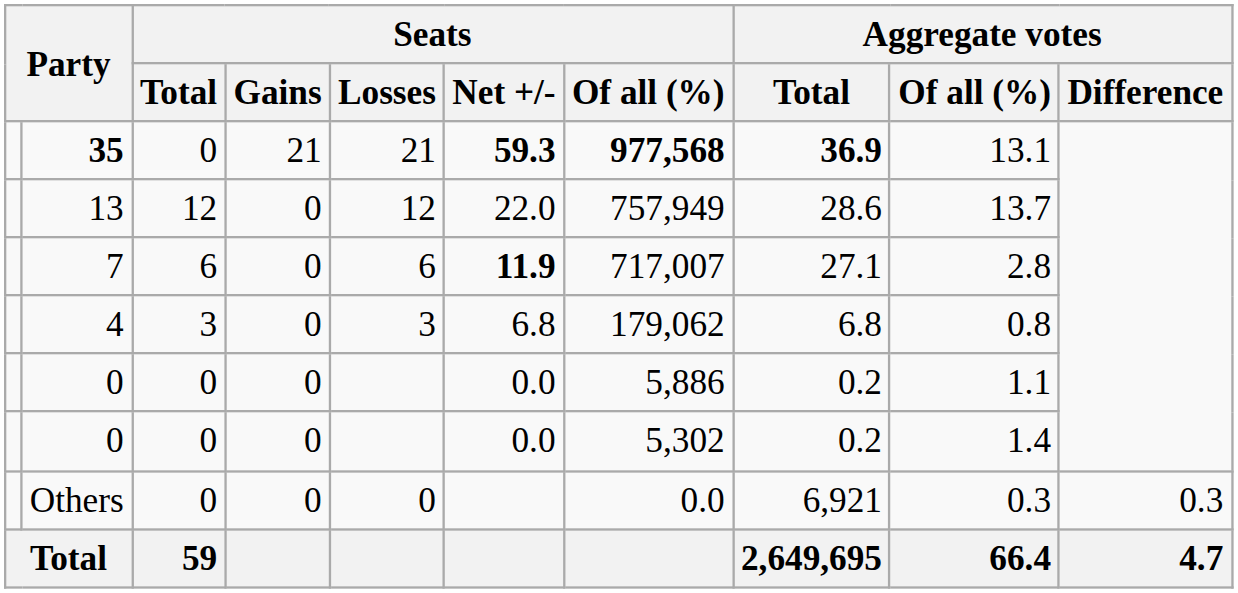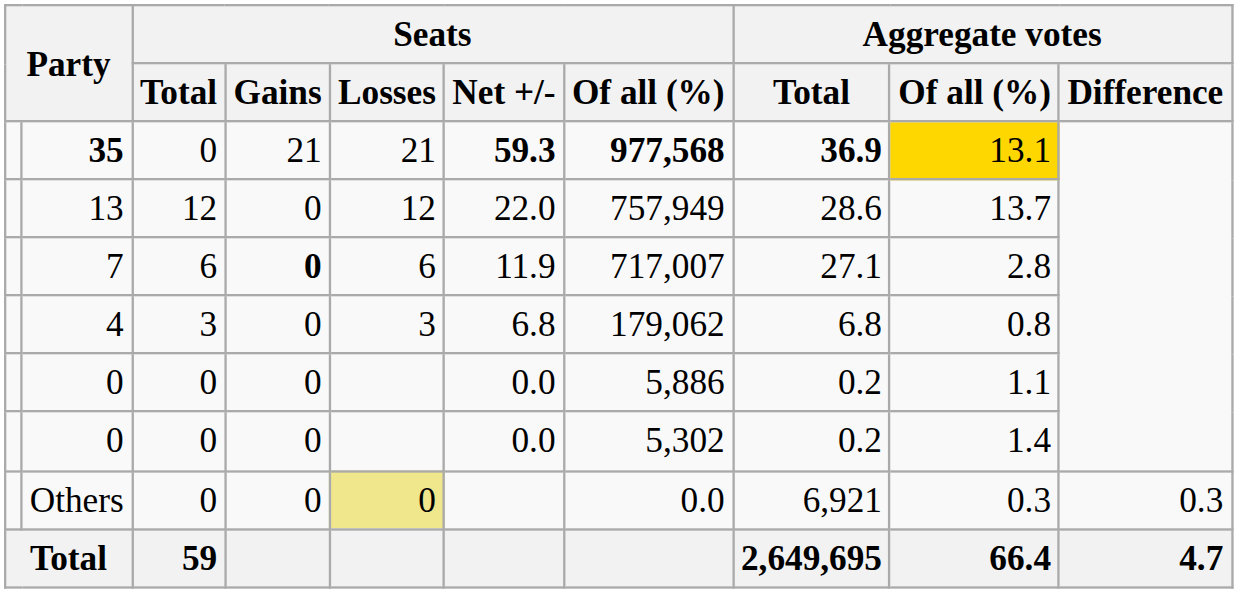(1020, 150) no background -> (1020, 150) gold background
(313, 266) normal -> (313, 266) bold
(526, 266) bold -> (525, 266) normal
(427, 498) no background -> (427, 498) khaki background
